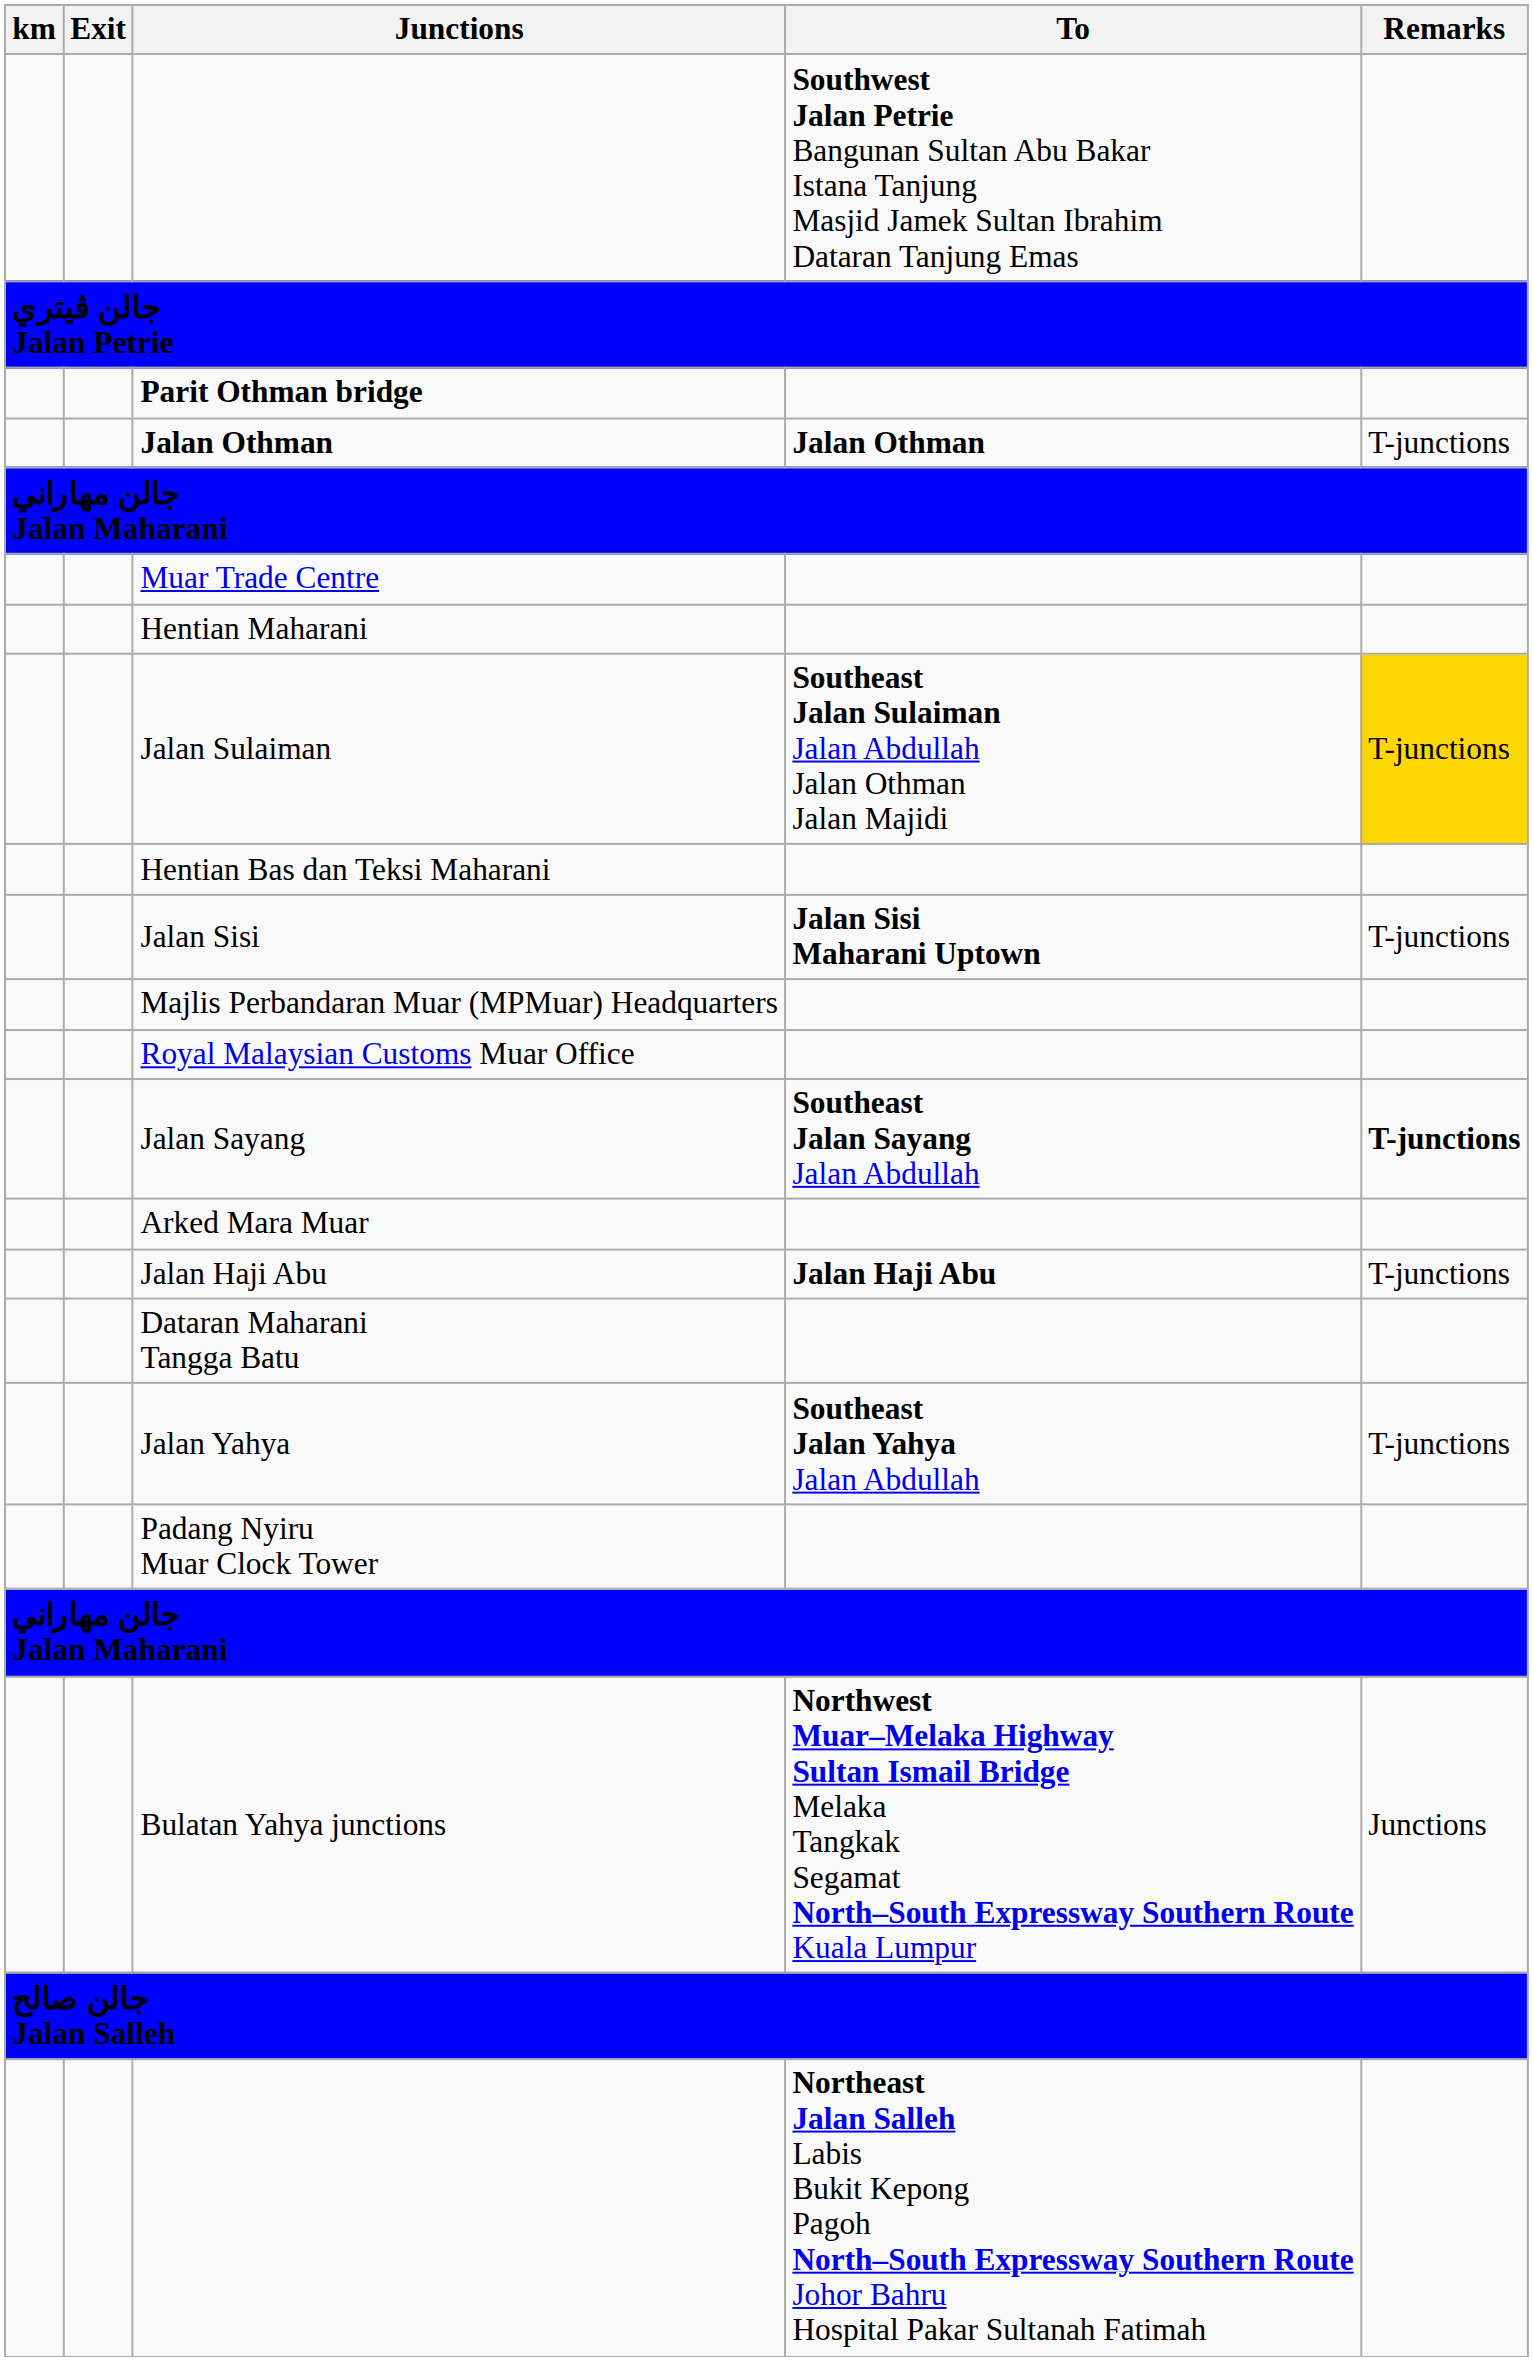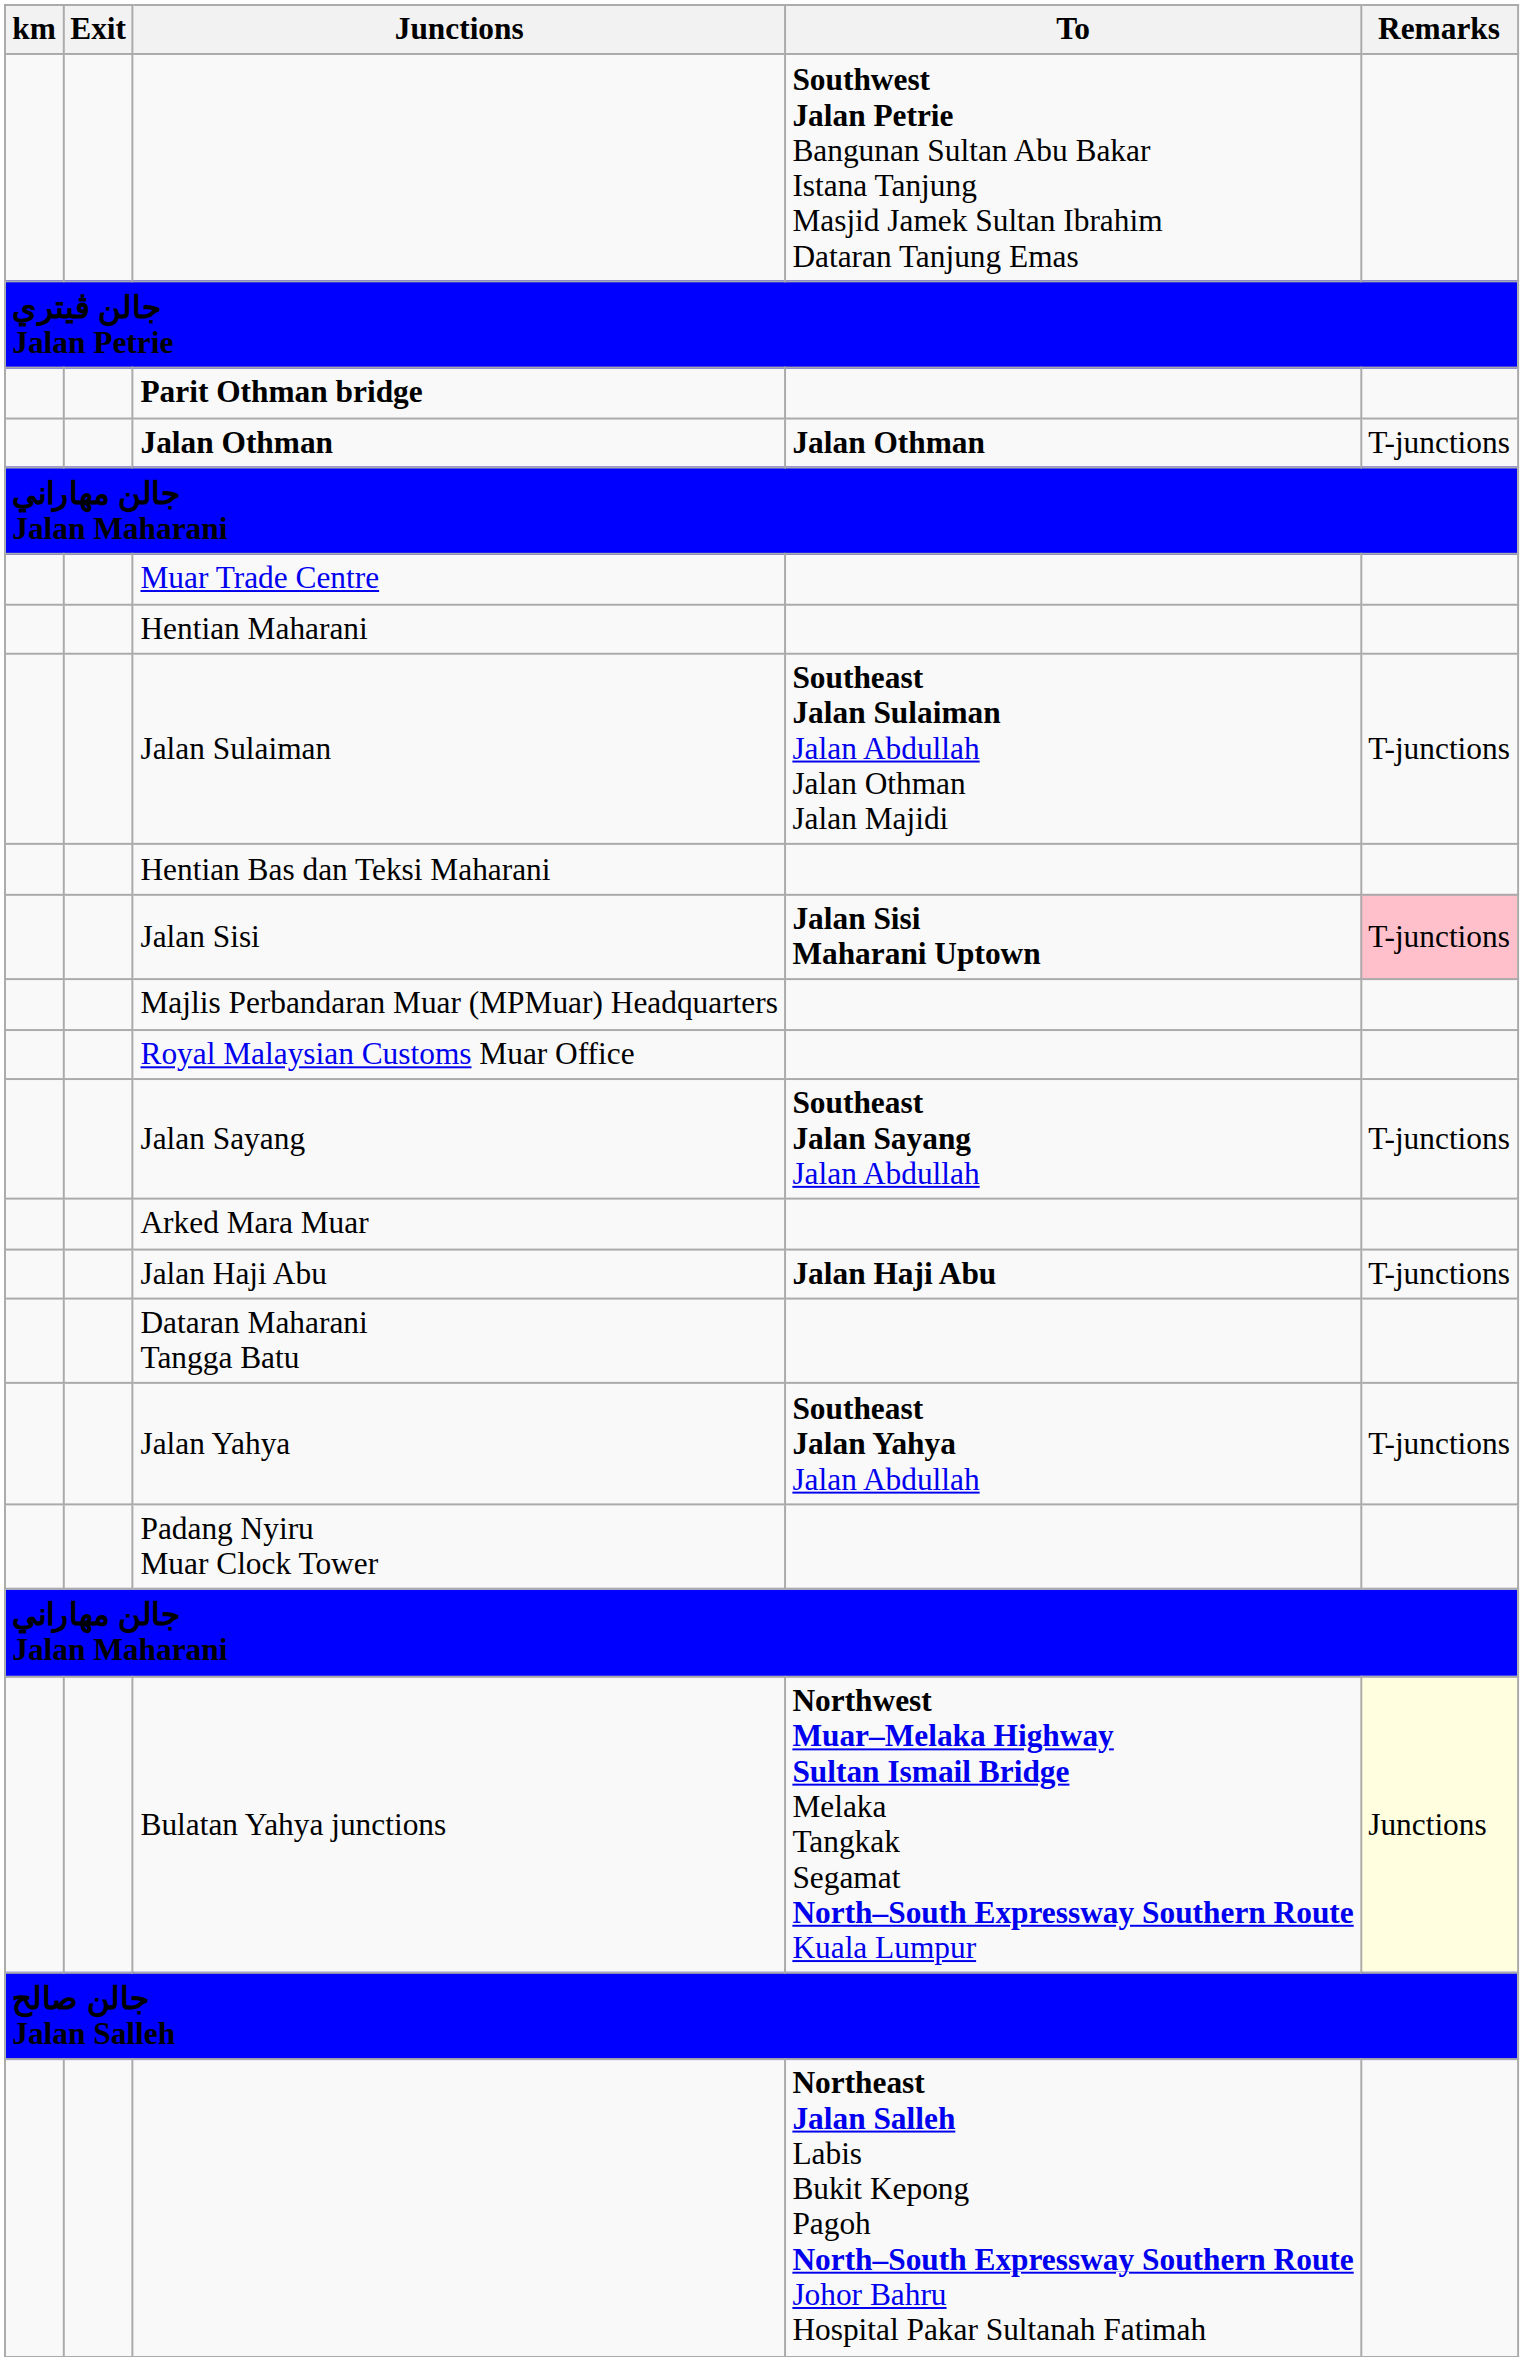(1439, 748) gold background -> (1439, 748) no background
(1439, 936) no background -> (1439, 936) pink background
(1444, 1138) bold -> (1439, 1138) normal
(1427, 1823) no background -> (1427, 1823) lightyellow background
